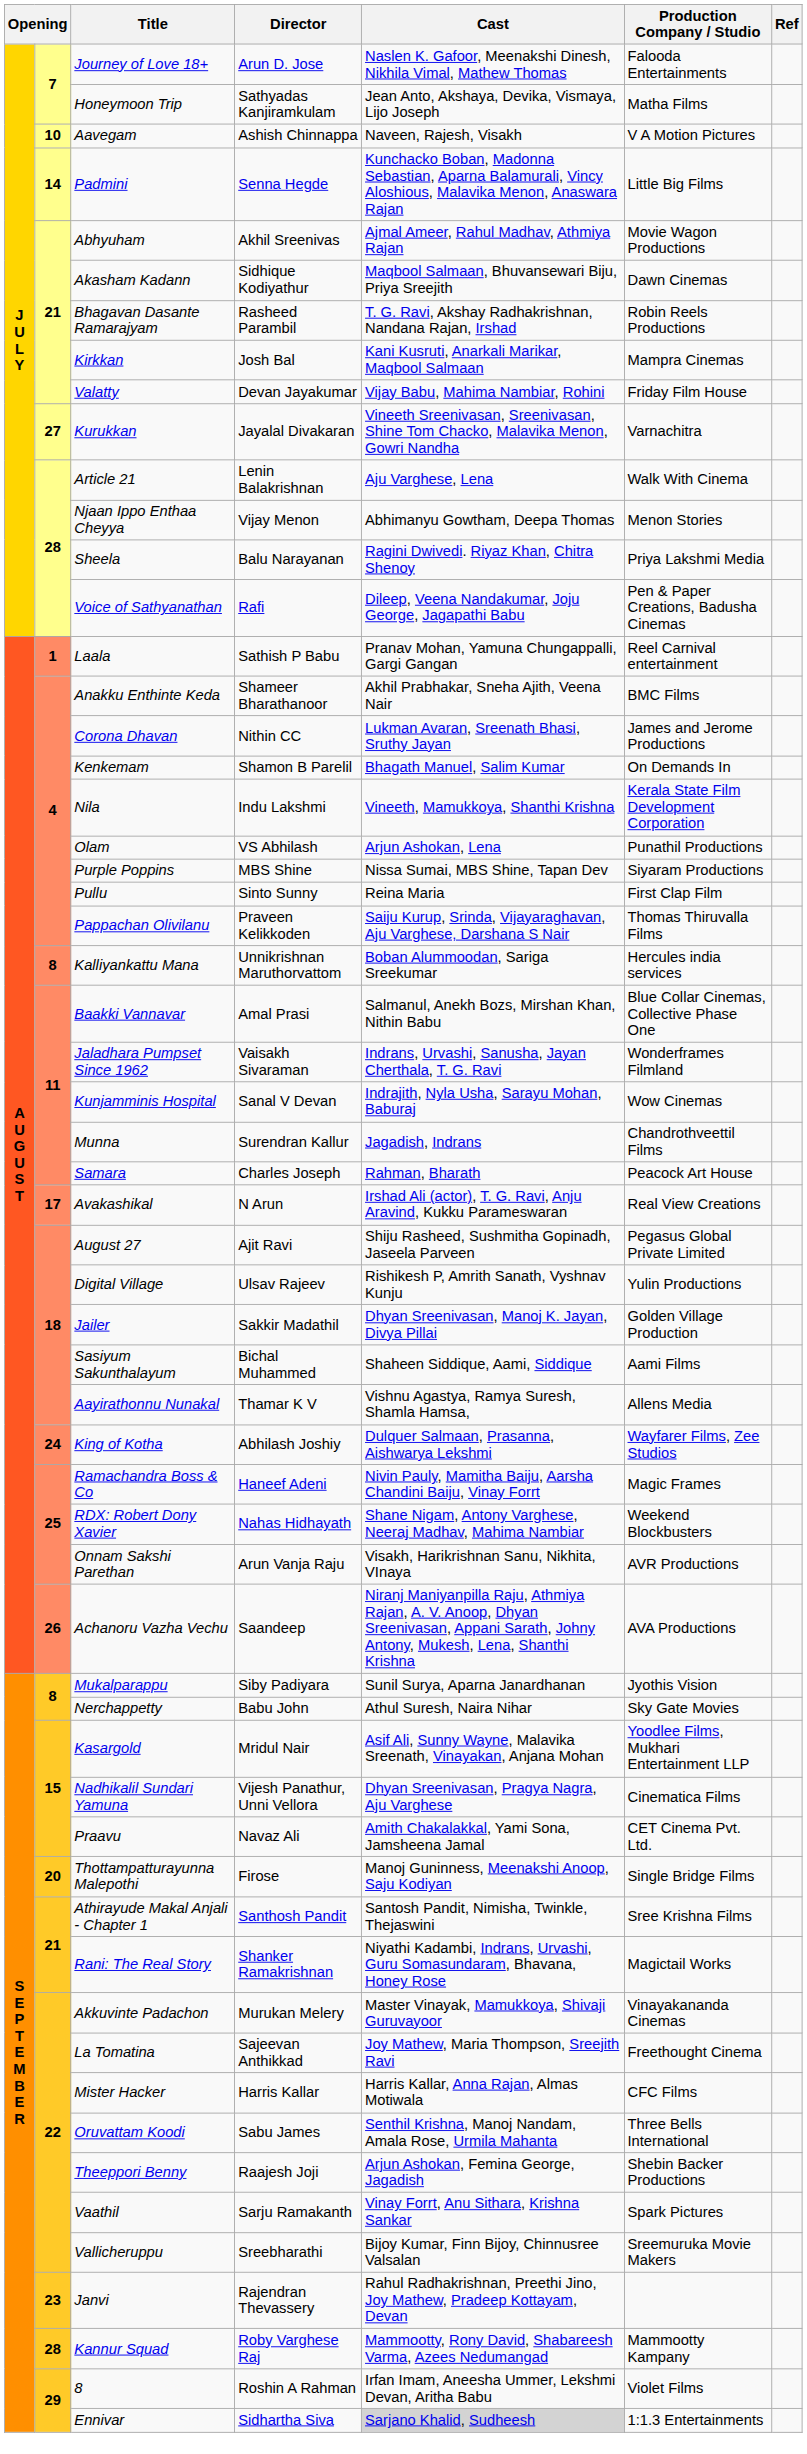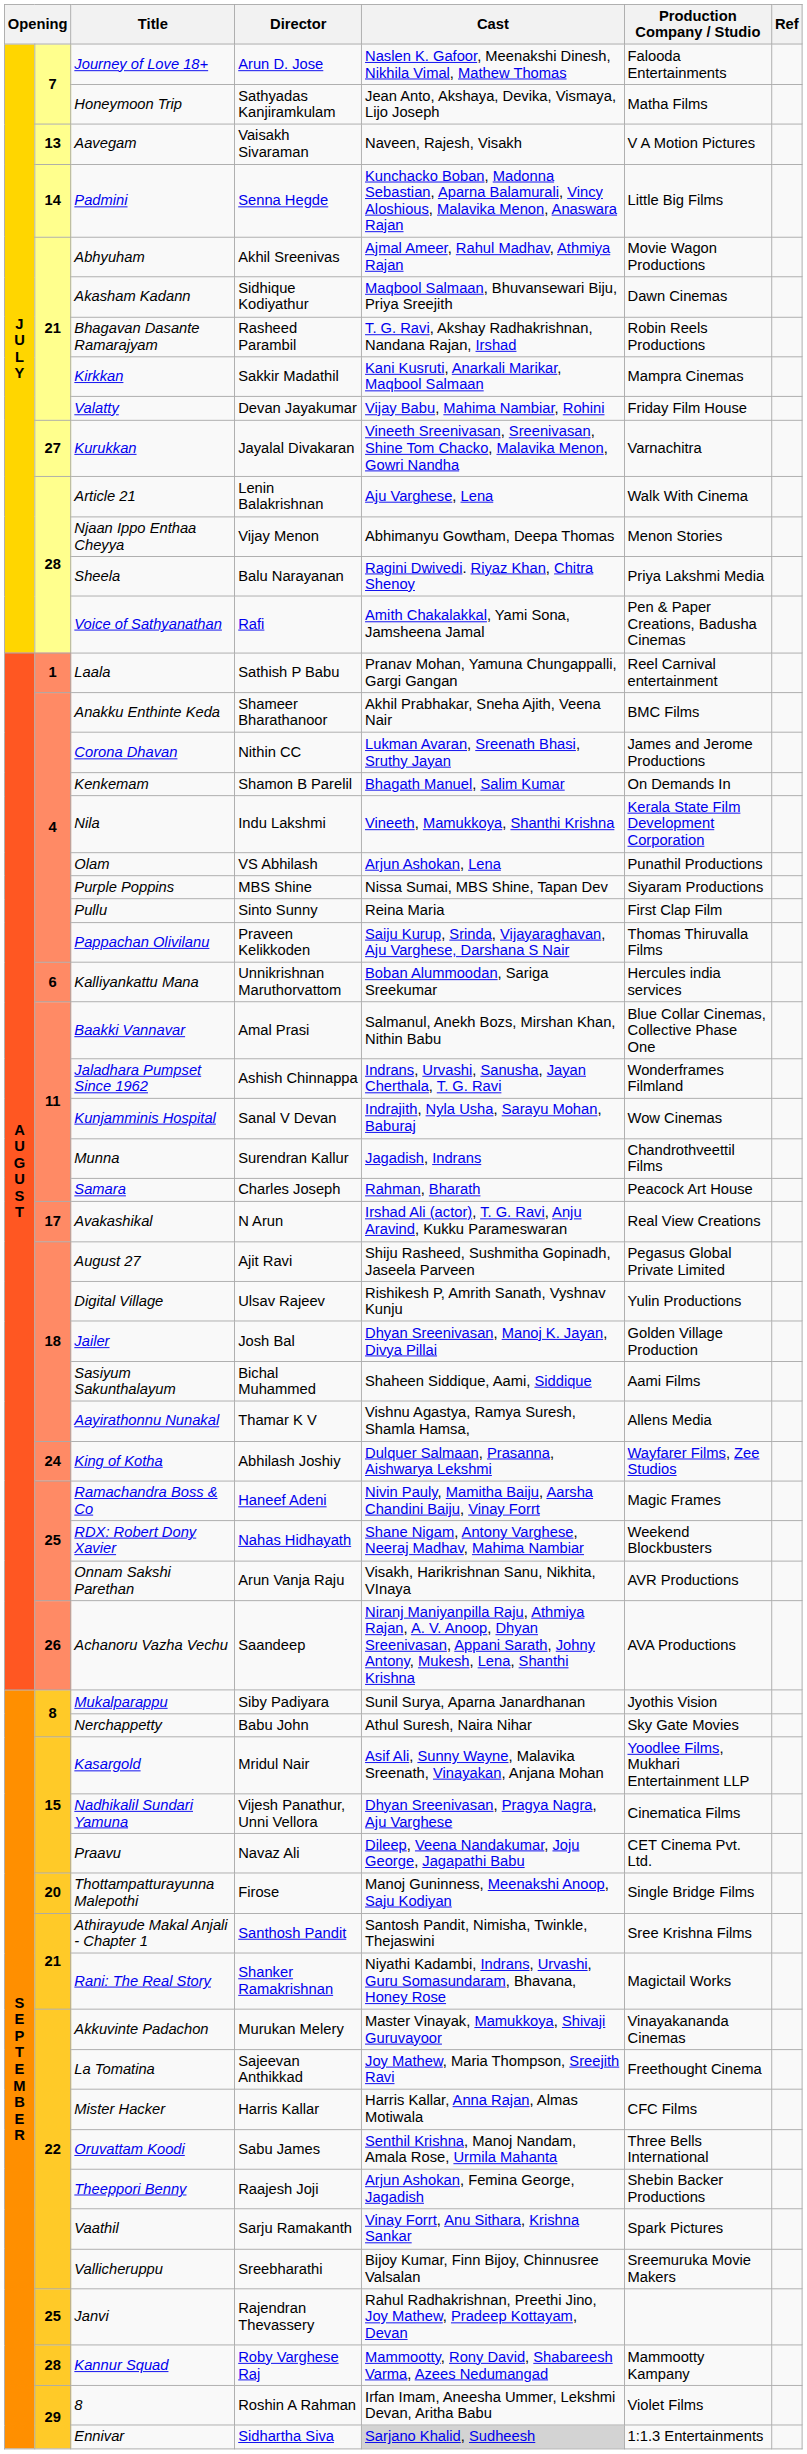(53, 135) 10 -> (53, 144) 13
(298, 135) Ashish Chinnappa -> (273, 144) Vaisakh Sivaraman
(266, 360) Josh Bal -> (289, 376) Sakkir Madathil
(472, 607) Dileep, Veena Nandakumar, Joju George, Jagapathi Babu -> (467, 624) Amith Chakalakkal, Yami Sona, Jamsheena Jamal
(53, 965) 8 -> (53, 982) 6
(273, 1061) Vaisakh Sivaraman -> (298, 1078) Ashish Chinnappa
(289, 1324) Sakkir Madathil -> (266, 1341) Josh Bal
(467, 1836) Amith Chakalakkal, Yami Sona, Jamsheena Jamal -> (472, 1853) Dileep, Veena Nandakumar, Joju George, Jagapathi Babu
(53, 2300) 23 -> (53, 2317) 25
